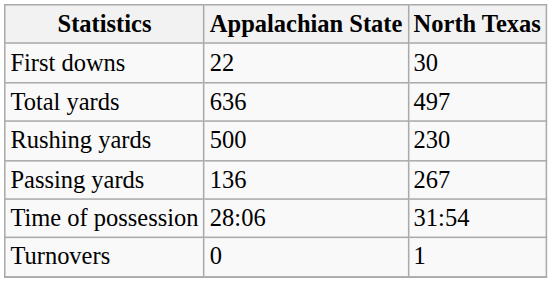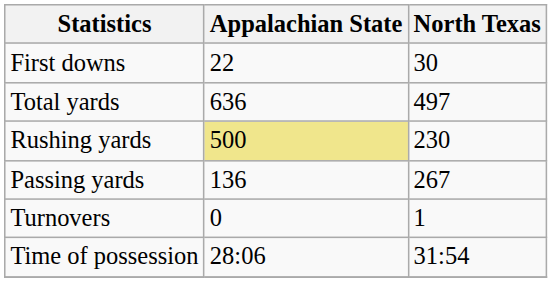(228, 140) no background -> (228, 140) khaki background
rows swapped: (60, 256) <-> (104, 218)
